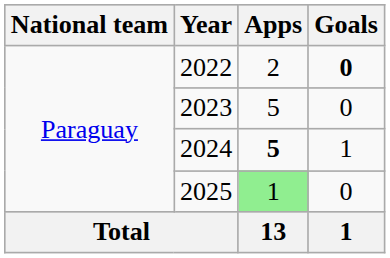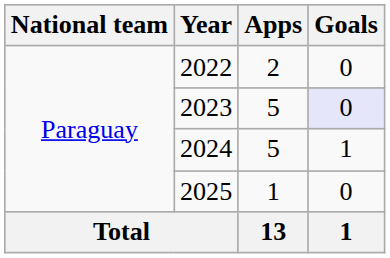(346, 66) bold -> (346, 66) normal
(346, 107) no background -> (346, 107) lavender background
(273, 149) bold -> (273, 149) normal
(273, 190) lightgreen background -> (273, 190) no background
